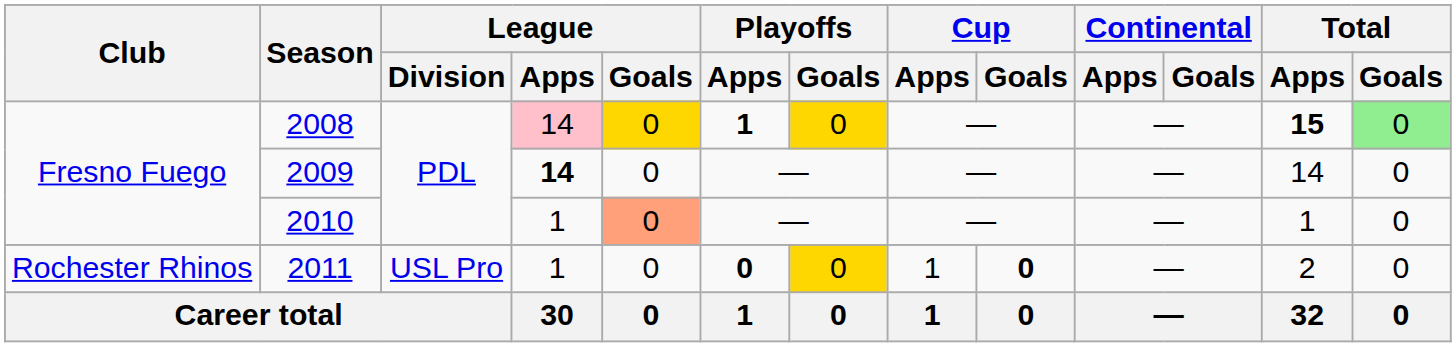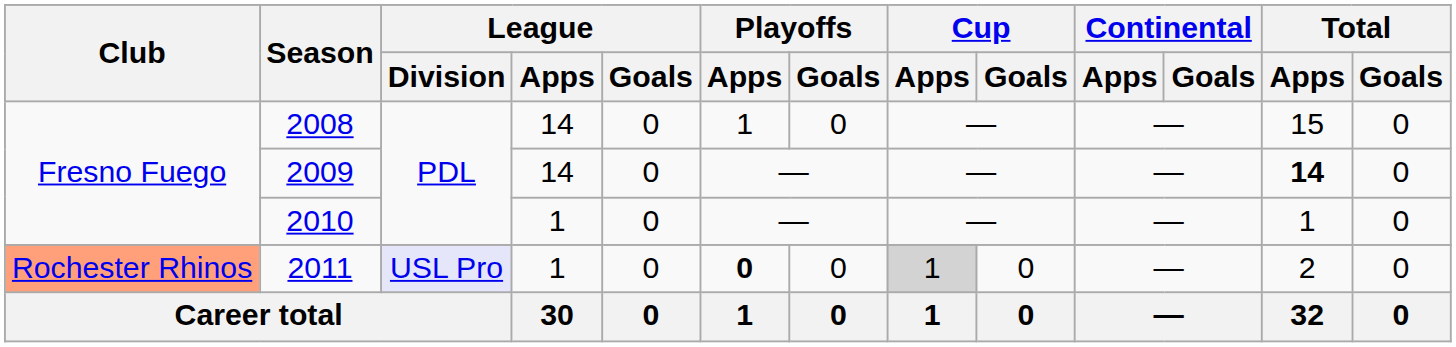(557, 124) pink background -> (557, 124) no background
(651, 124) gold background -> (651, 124) no background
(745, 124) bold -> (745, 124) normal
(838, 124) gold background -> (838, 124) no background
(1307, 124) bold -> (1307, 124) normal
(1401, 124) lightgreen background -> (1401, 124) no background
(557, 172) bold -> (557, 172) normal
(1307, 172) normal -> (1307, 172) bold
(651, 220) lightsalmon background -> (651, 220) no background
(132, 268) no background -> (132, 268) lightsalmon background
(447, 268) no background -> (447, 268) lavender background
(838, 268) gold background -> (838, 268) no background
(932, 268) no background -> (932, 268) lightgrey background
(1026, 268) bold -> (1026, 268) normal
